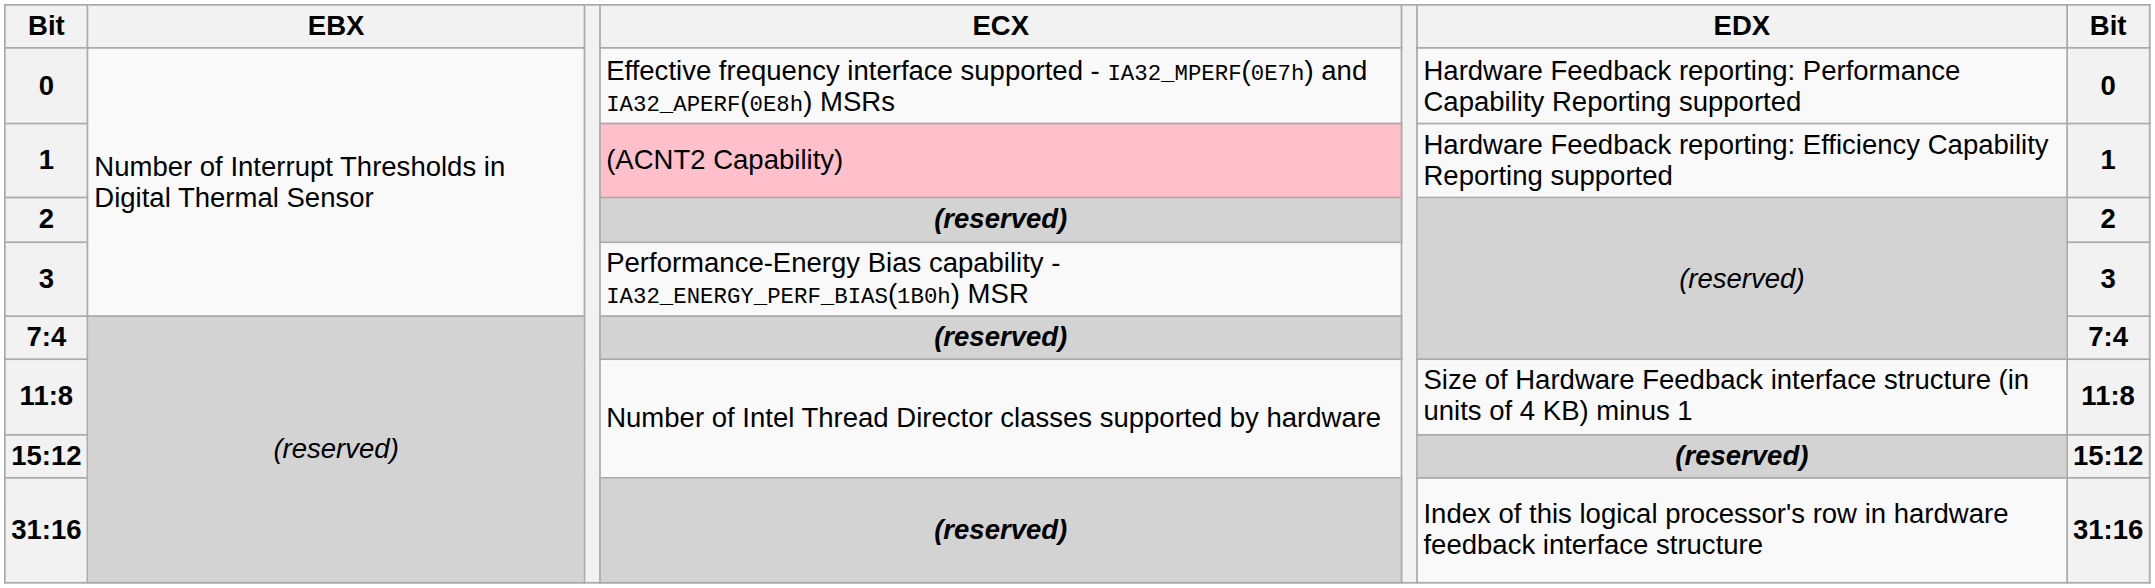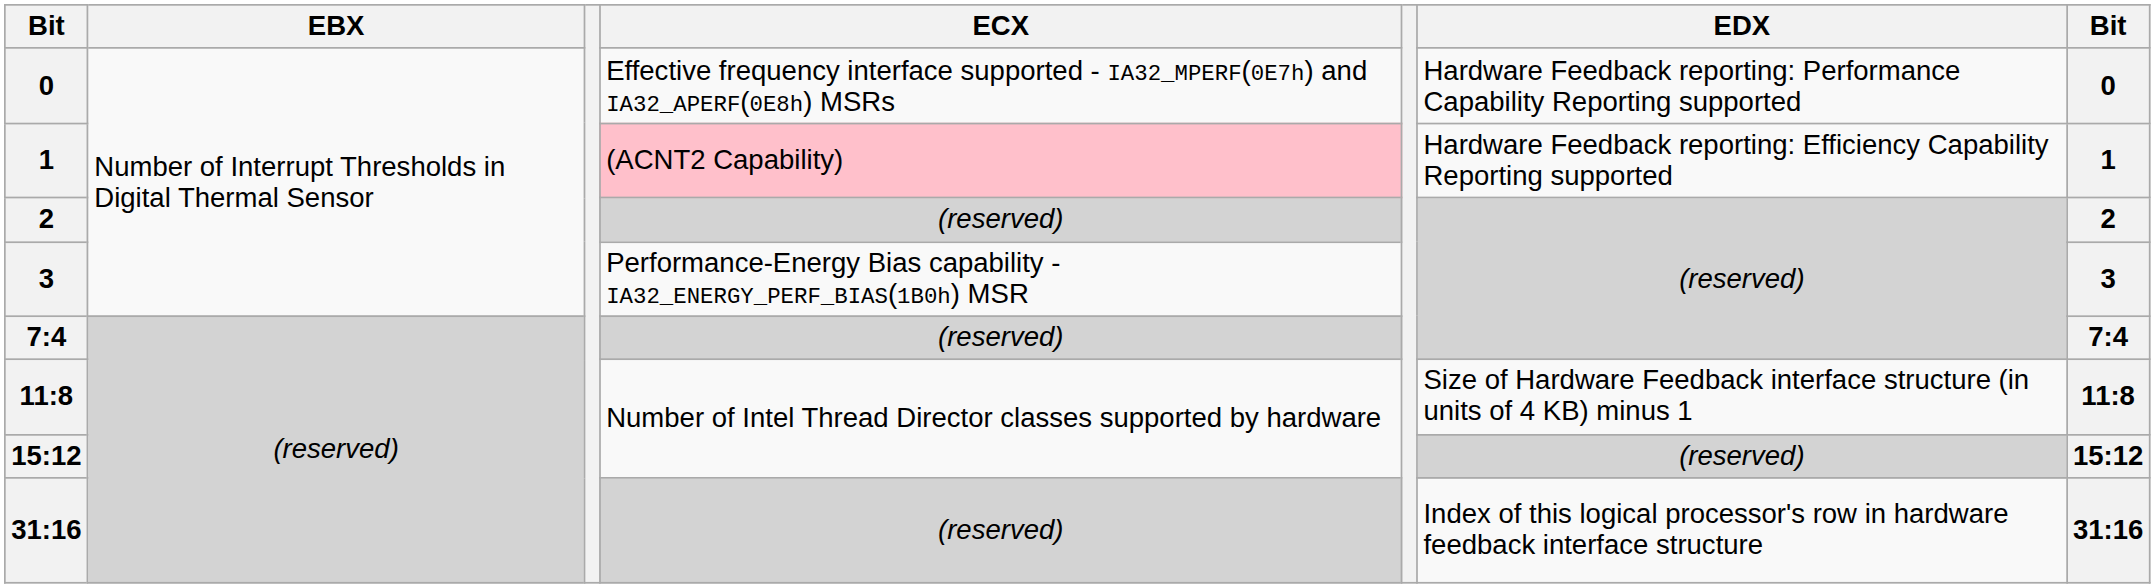(1001, 219) bold -> (1001, 219) normal
(1001, 337) bold -> (1001, 337) normal
(1742, 455) bold -> (1742, 455) normal
(1001, 530) bold -> (1001, 530) normal
